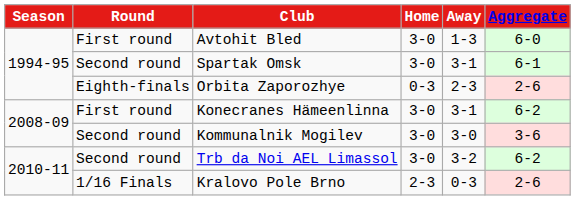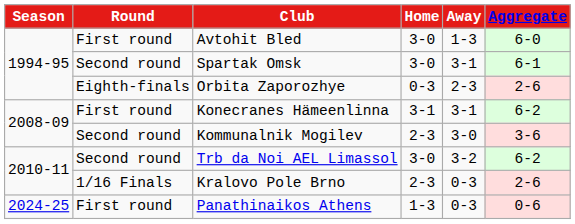(422, 111) 3-0 -> (422, 111) 3-1
(422, 135) 3-0 -> (422, 135) 2-3
+ row: (284, 206)
